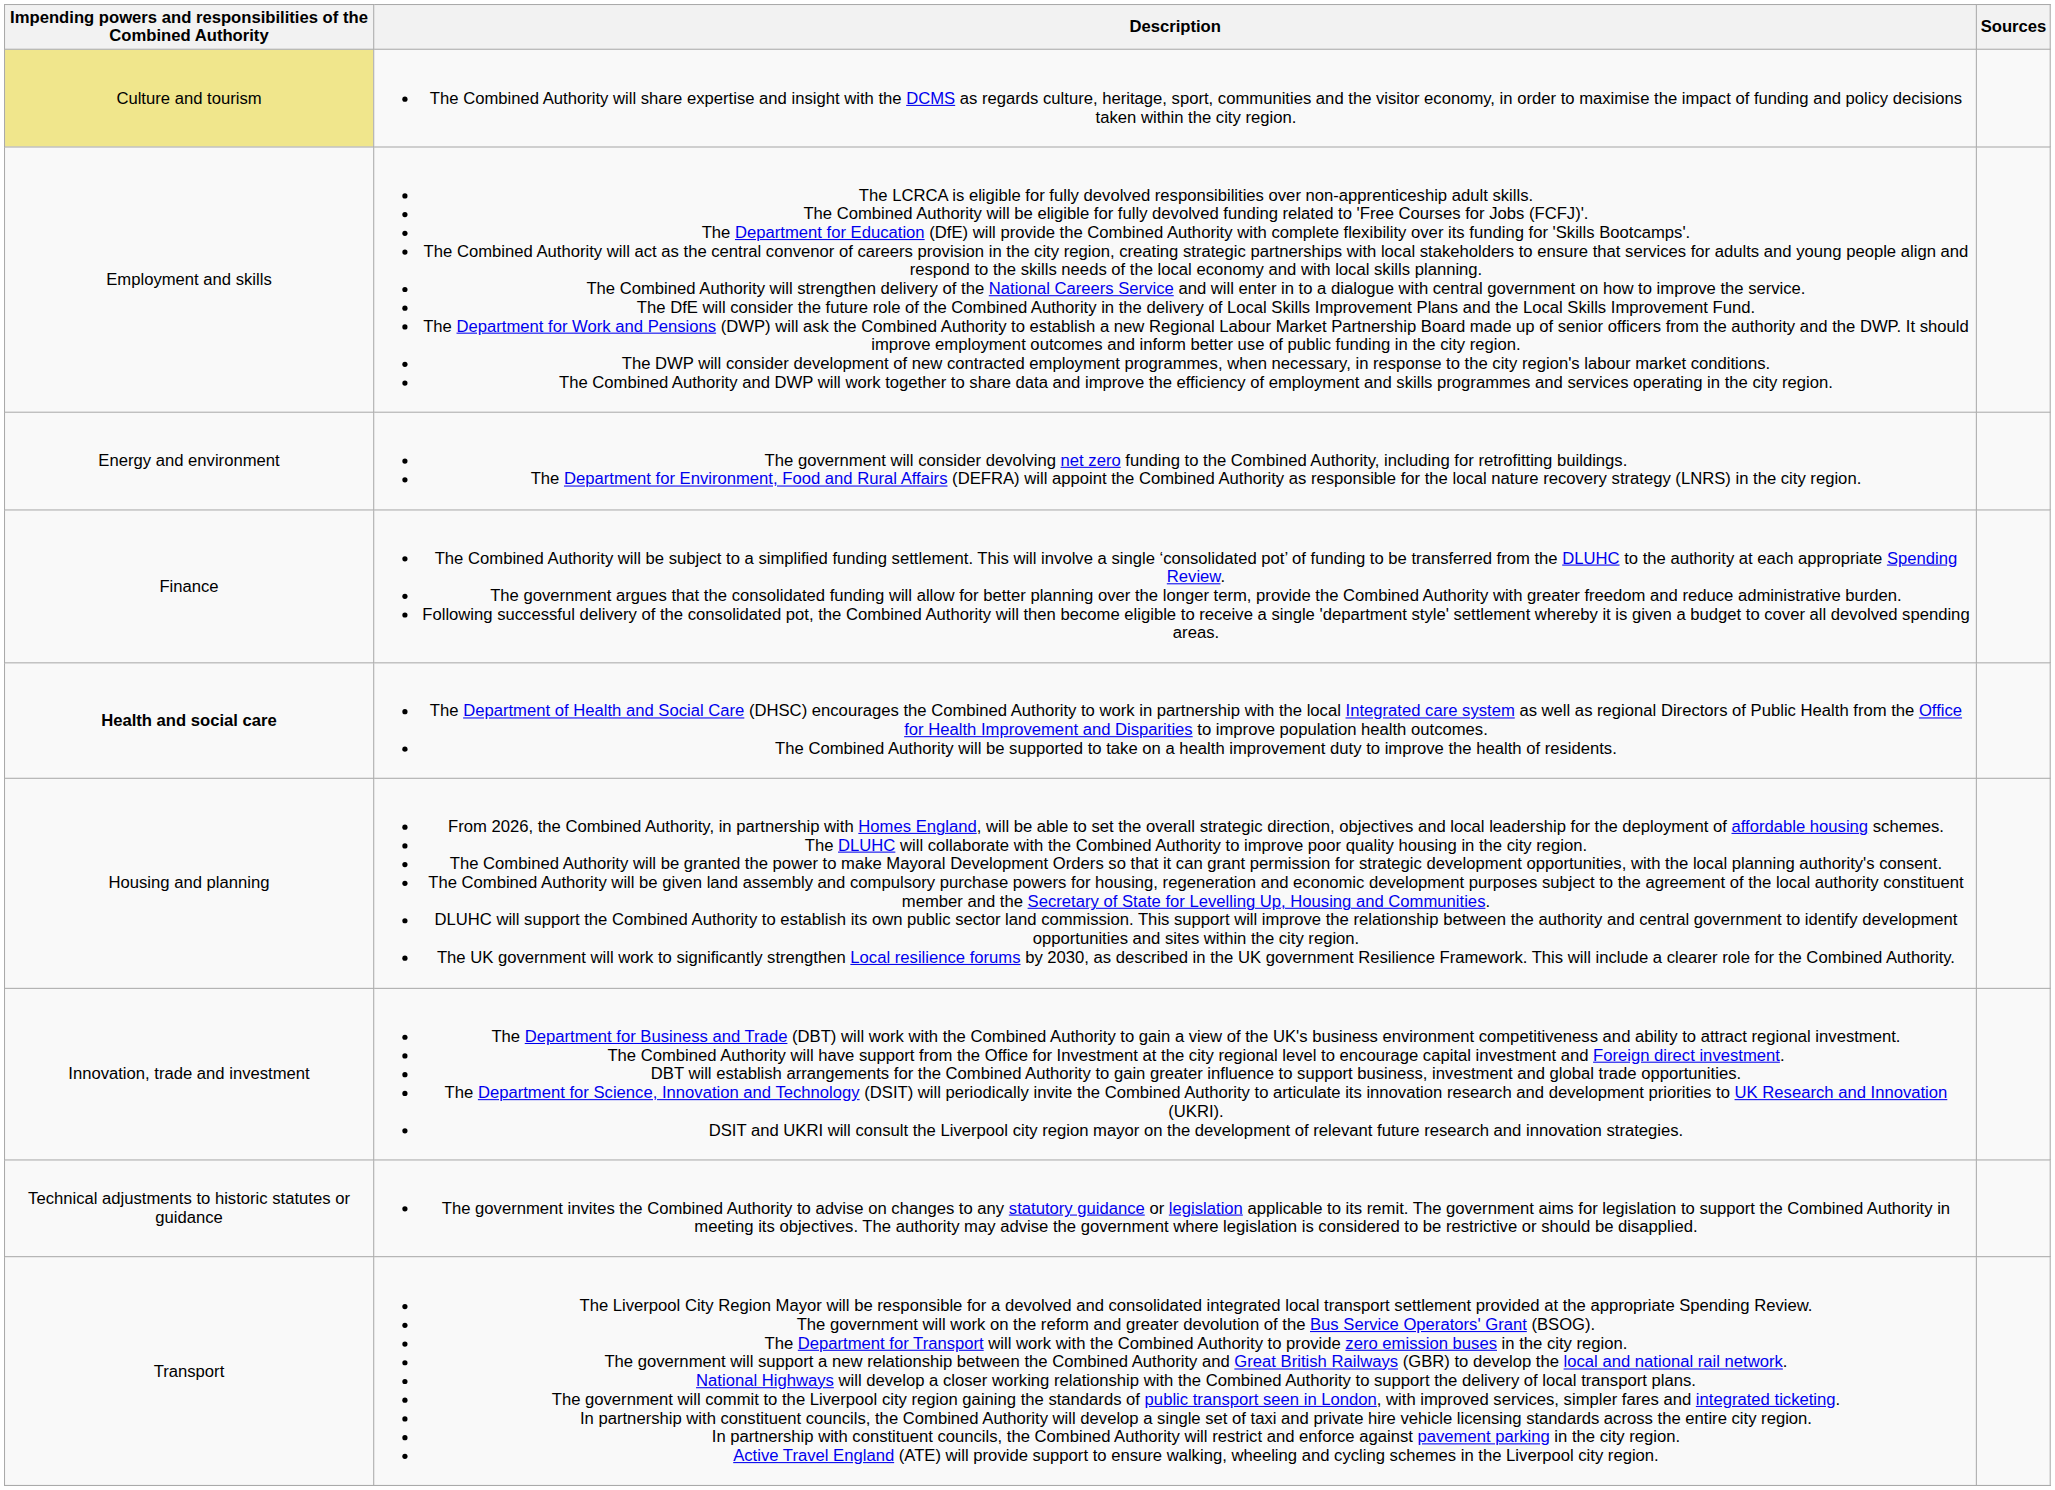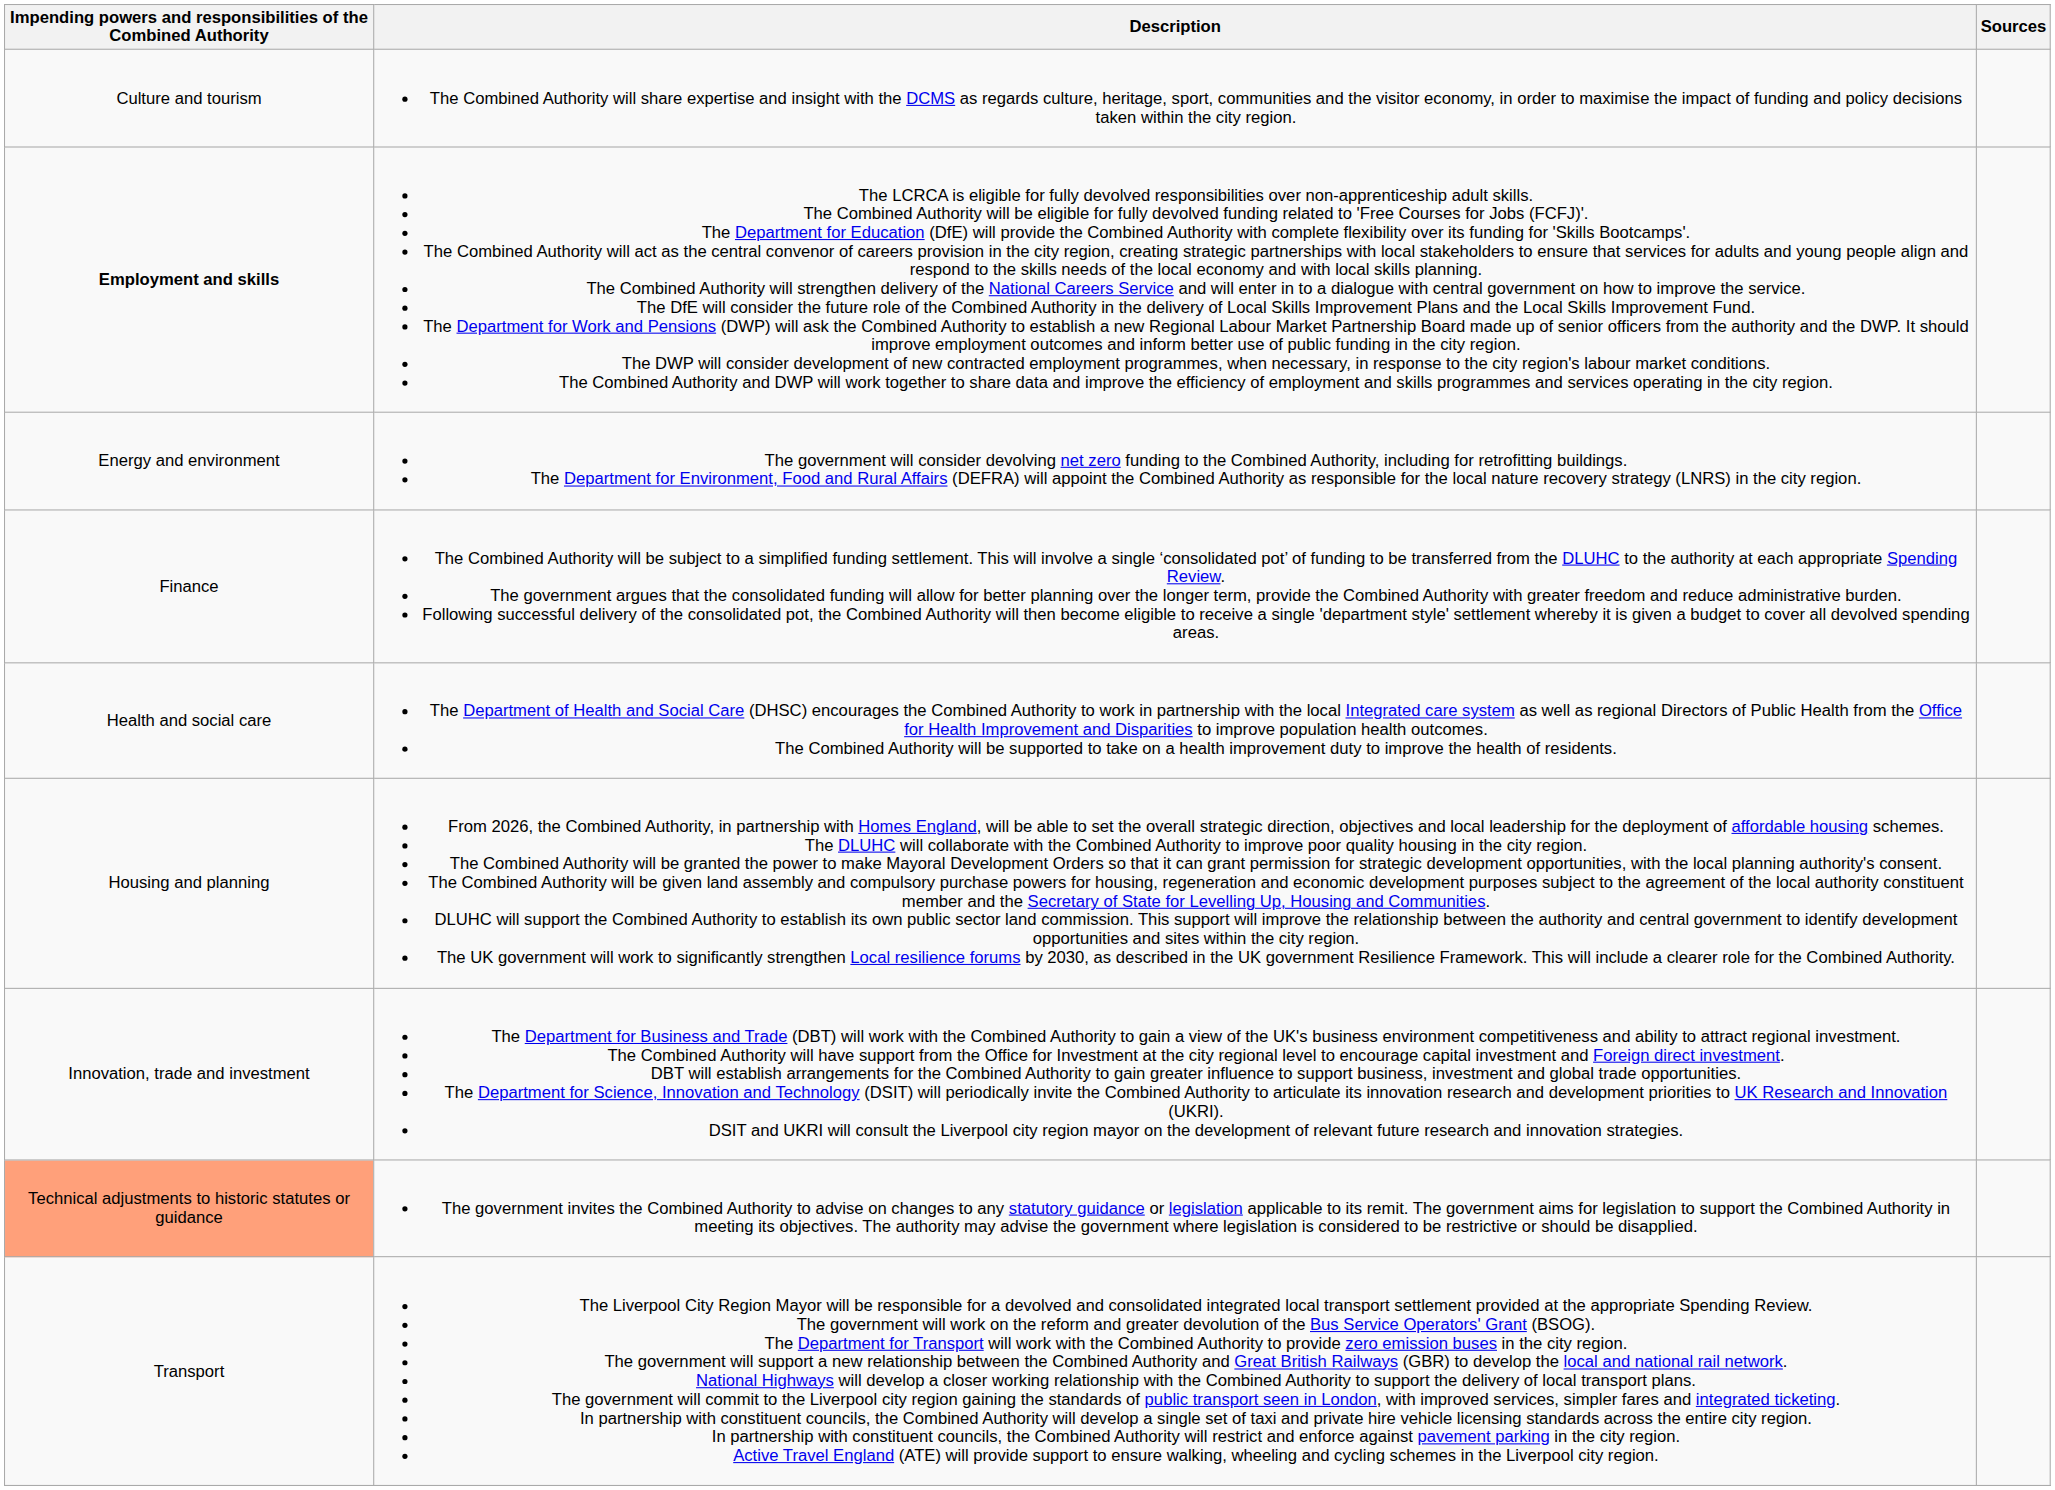(189, 98) khaki background -> (189, 98) no background
(189, 279) normal -> (189, 279) bold
(189, 720) bold -> (189, 720) normal
(189, 1208) no background -> (189, 1208) lightsalmon background
